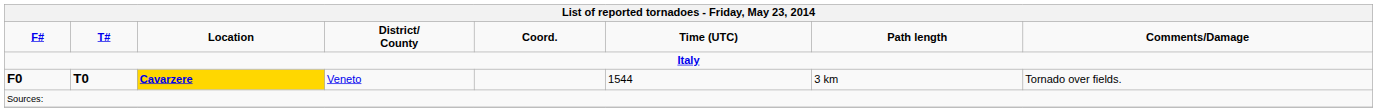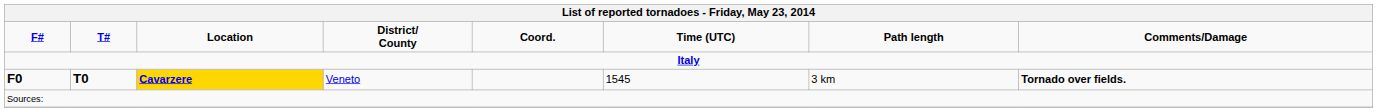(620, 79) 1544 -> (618, 79) 1545
(1073, 79) normal -> (1074, 79) bold
